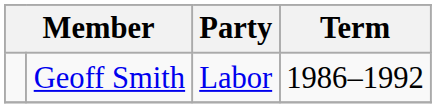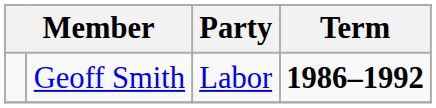(355, 77) normal -> (355, 77) bold
